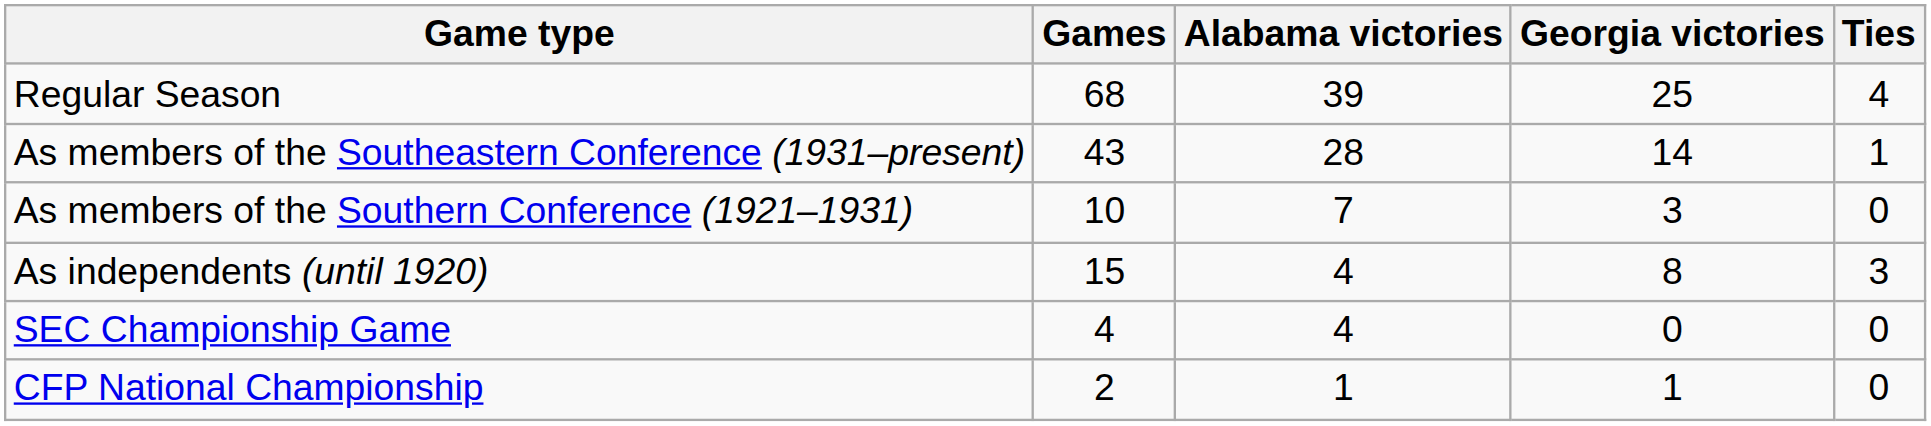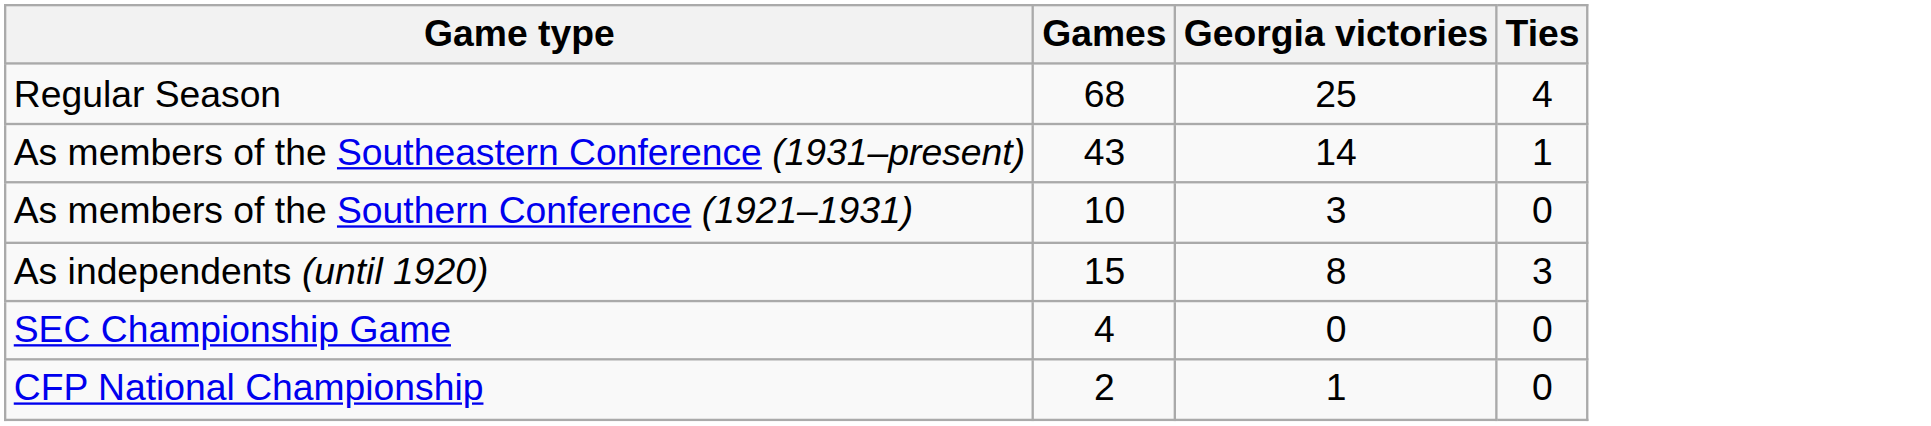- column: (1343, 34)
